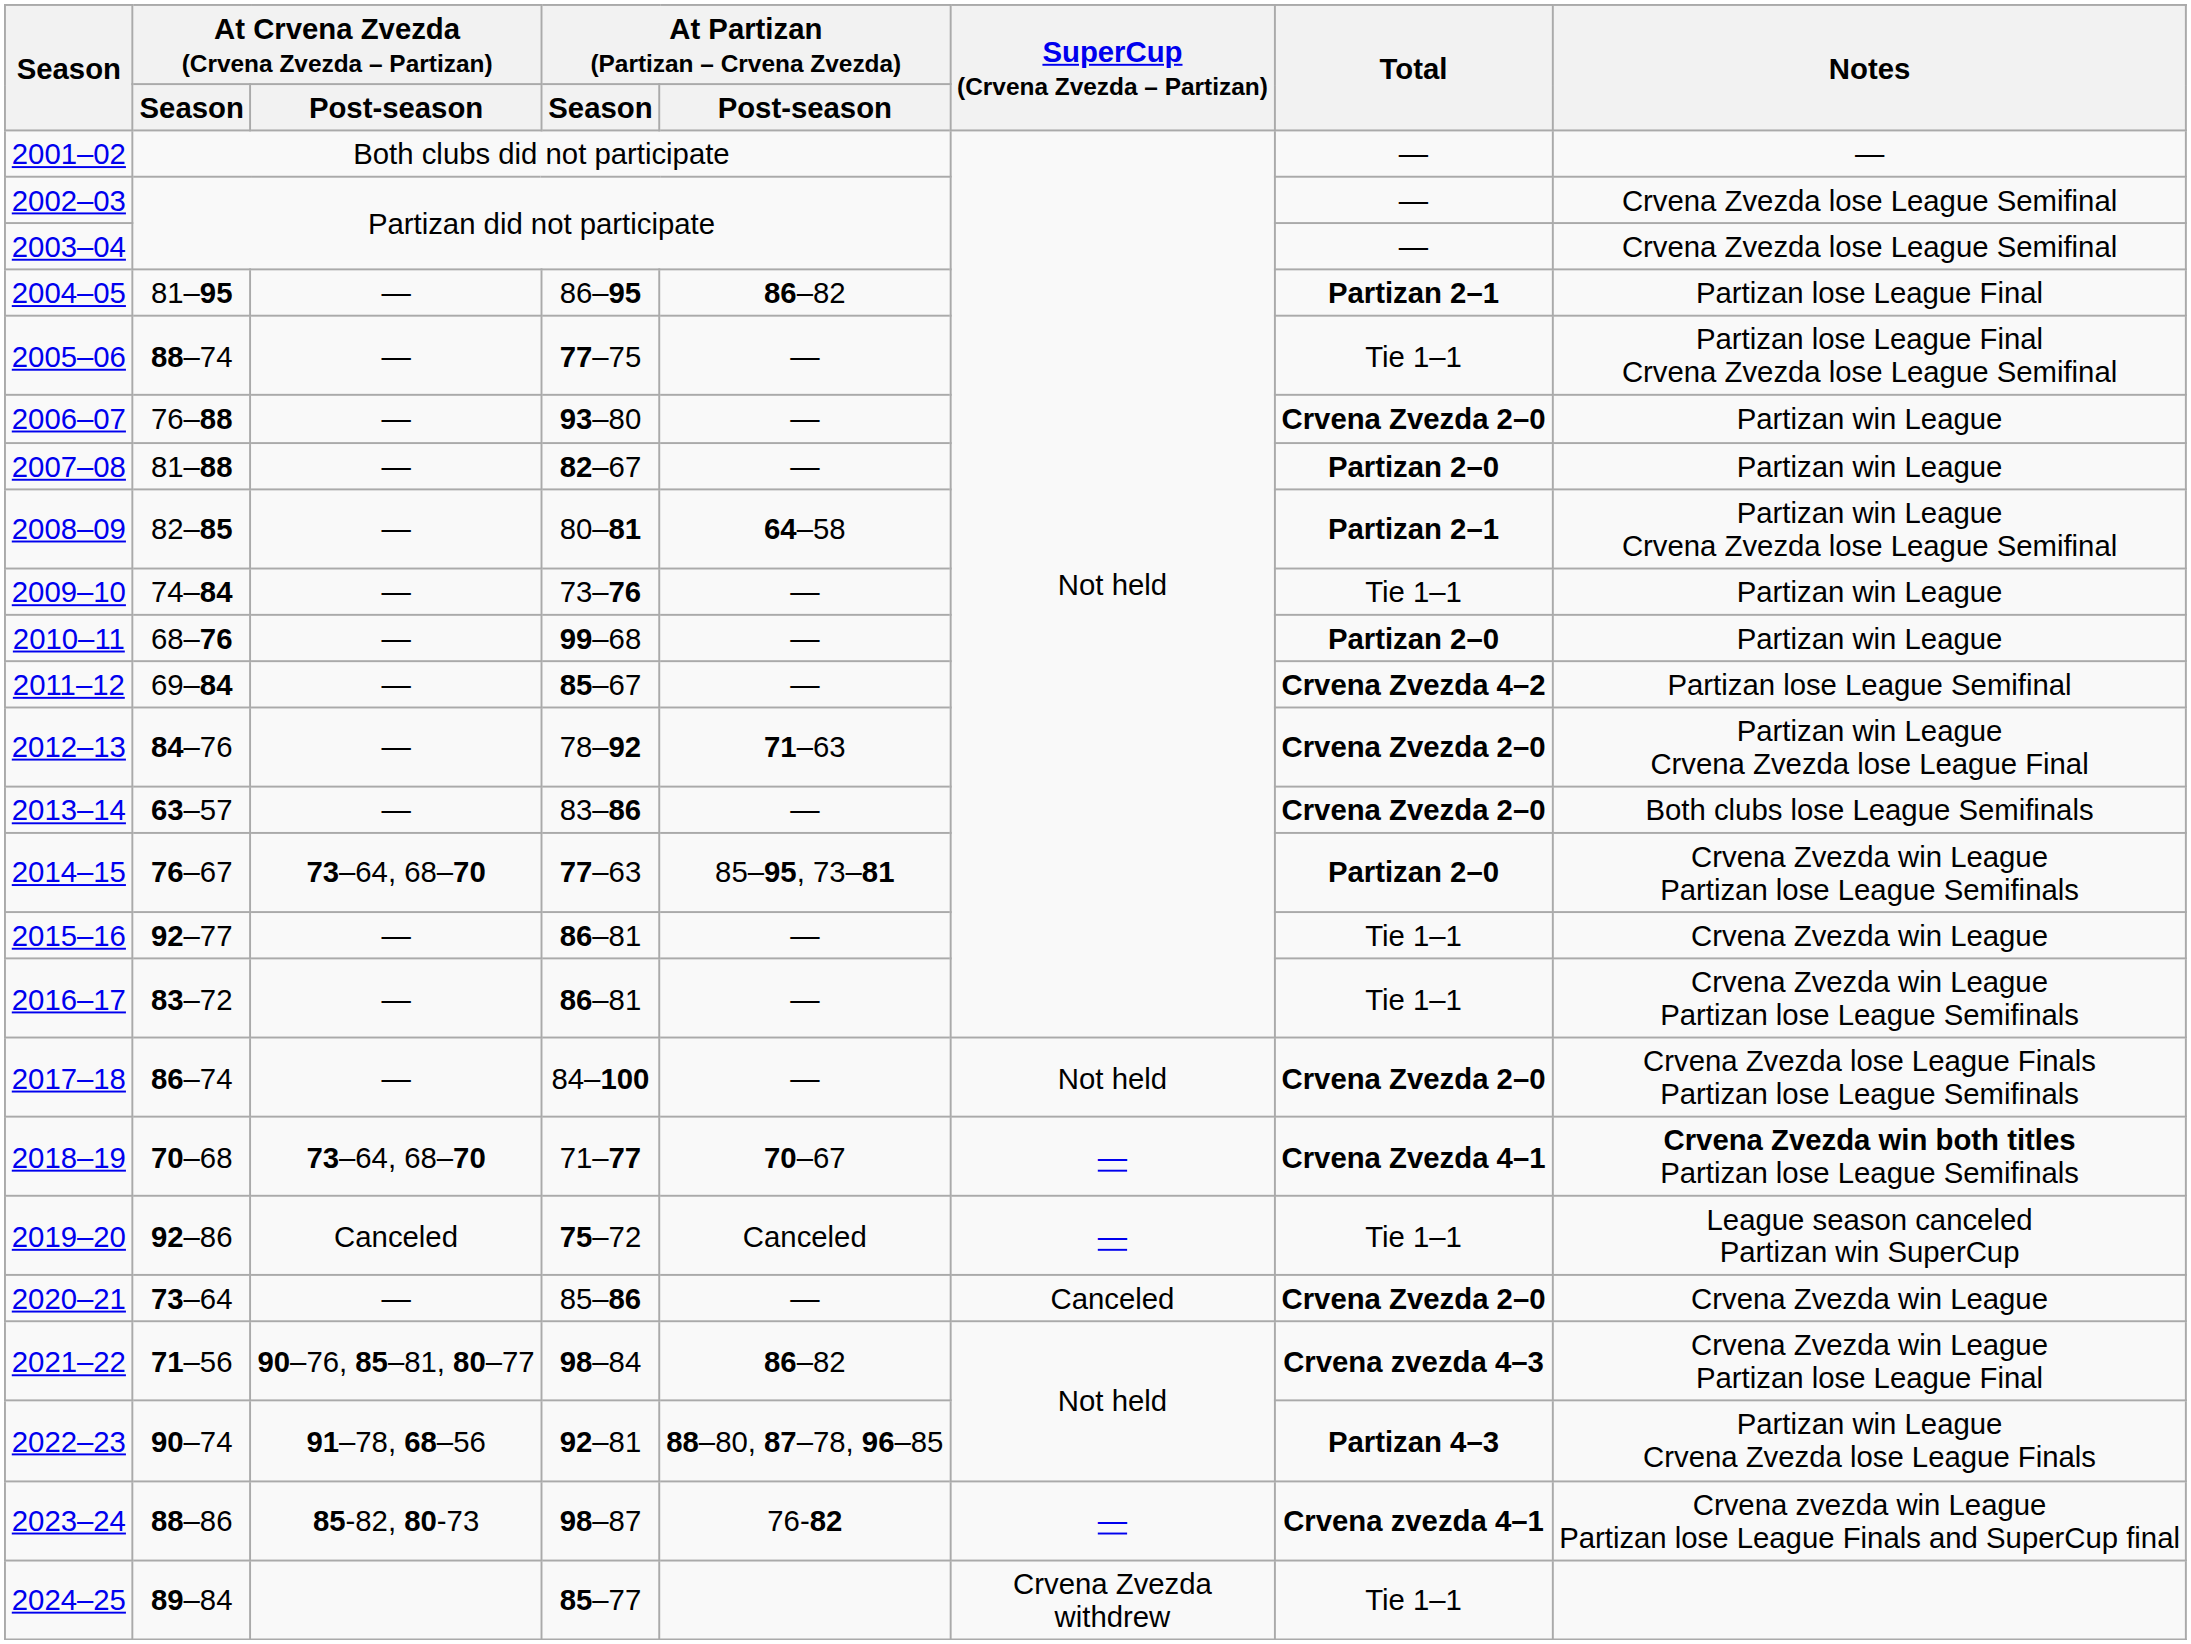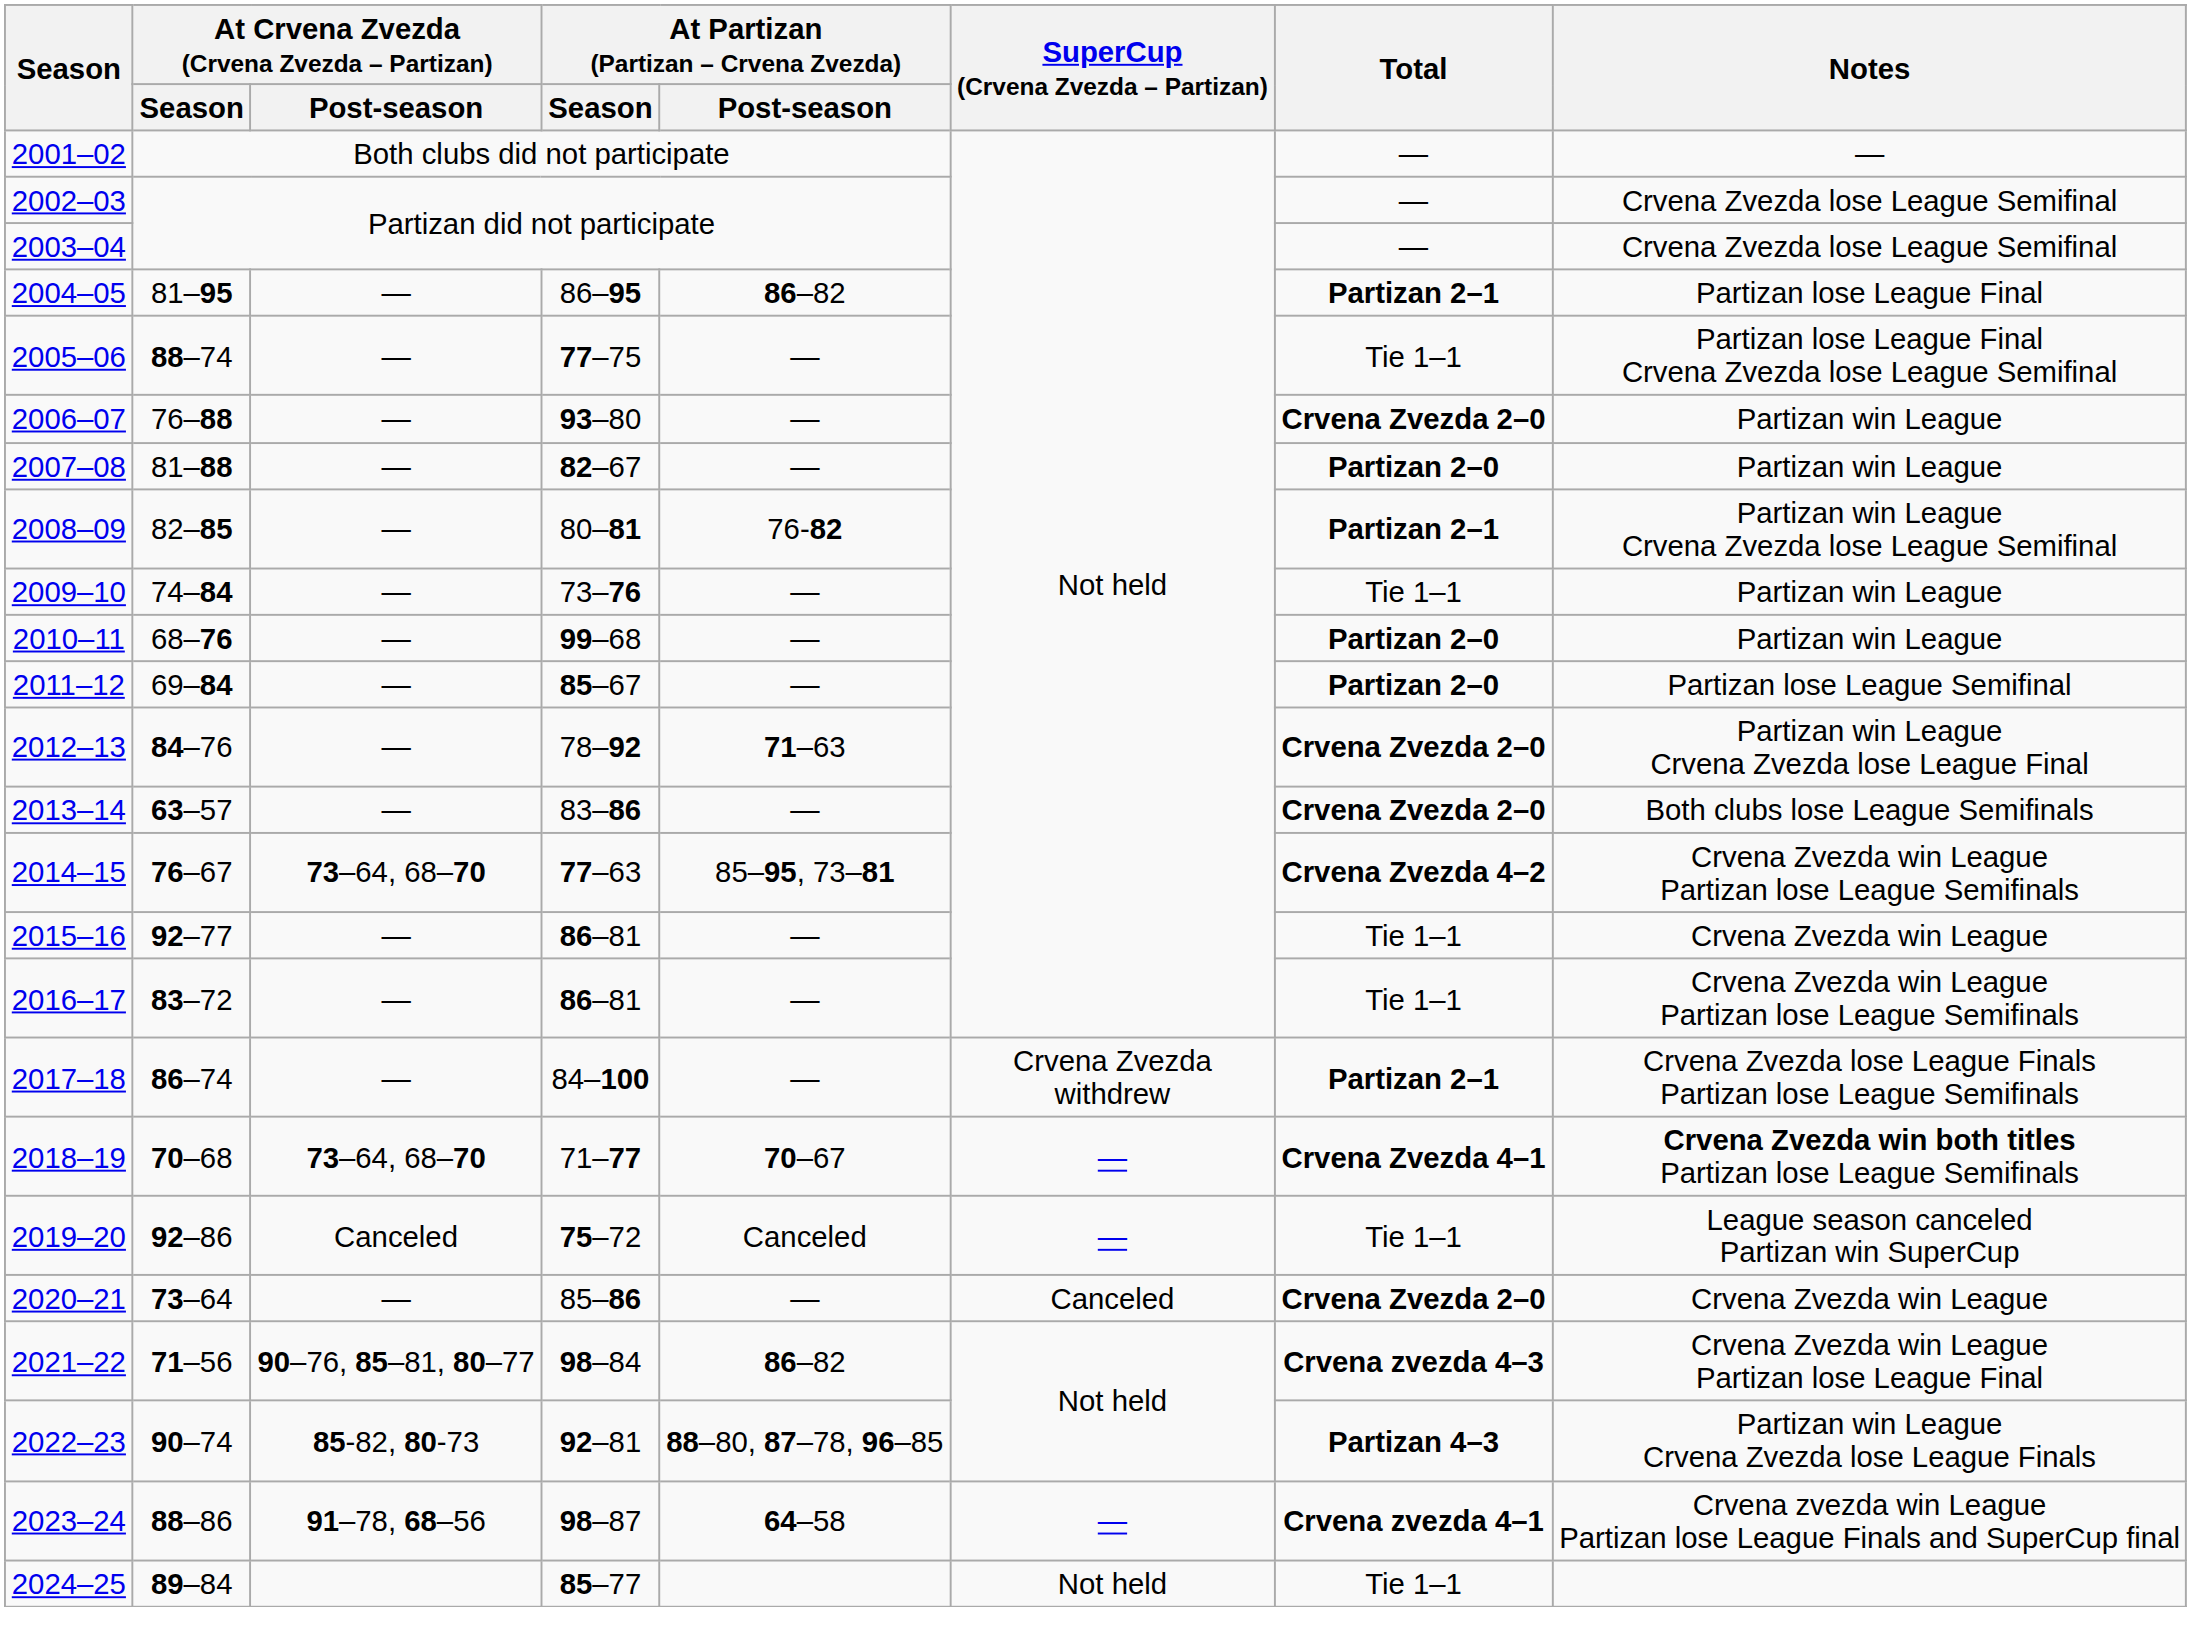(805, 528) 64–58 -> (805, 528) 76-82
(1414, 684) Crvena Zvezda 4–2 -> (1414, 684) Partizan 2–0
(1414, 873) Partizan 2–0 -> (1414, 873) Crvena Zvezda 4–2
(1112, 1078) Not held -> (1112, 1078) Crvena Zvezda withdrew
(1414, 1078) Crvena Zvezda 2–0 -> (1414, 1078) Partizan 2–1
(396, 1441) 91–78, 68–56 -> (396, 1441) 85-82, 80-73
(396, 1520) 85-82, 80-73 -> (396, 1520) 91–78, 68–56
(805, 1520) 76-82 -> (805, 1520) 64–58
(1112, 1600) Crvena Zvezda withdrew -> (1112, 1583) Not held
